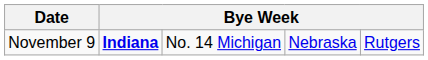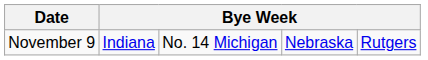(130, 43) bold -> (129, 43) normal
